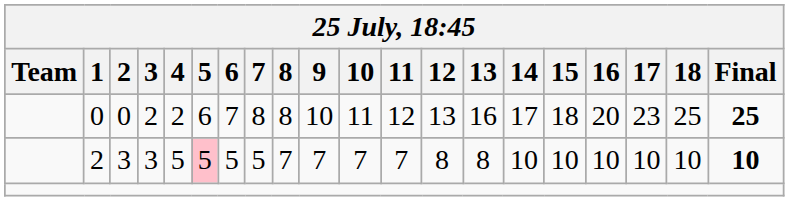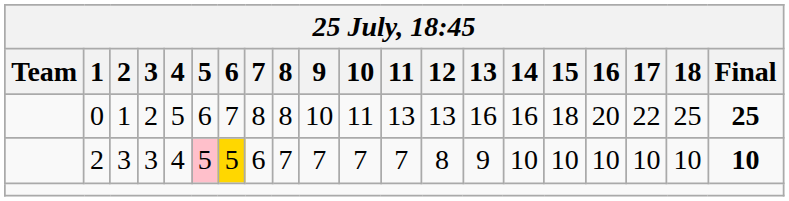(124, 115) 0 -> (124, 115) 1
(178, 115) 2 -> (178, 115) 5
(401, 115) 12 -> (401, 115) 13
(524, 115) 17 -> (524, 115) 16
(647, 115) 23 -> (647, 115) 22
(178, 159) 5 -> (178, 159) 4
(232, 159) no background -> (232, 159) gold background
(259, 159) 5 -> (259, 159) 6
(483, 159) 8 -> (483, 159) 9
